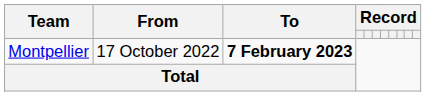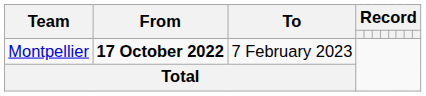(158, 51) normal -> (160, 51) bold
(290, 51) bold -> (292, 51) normal
